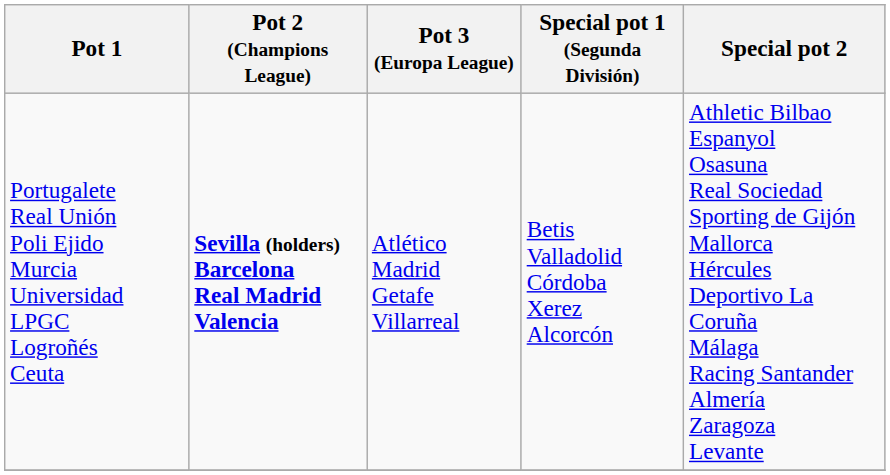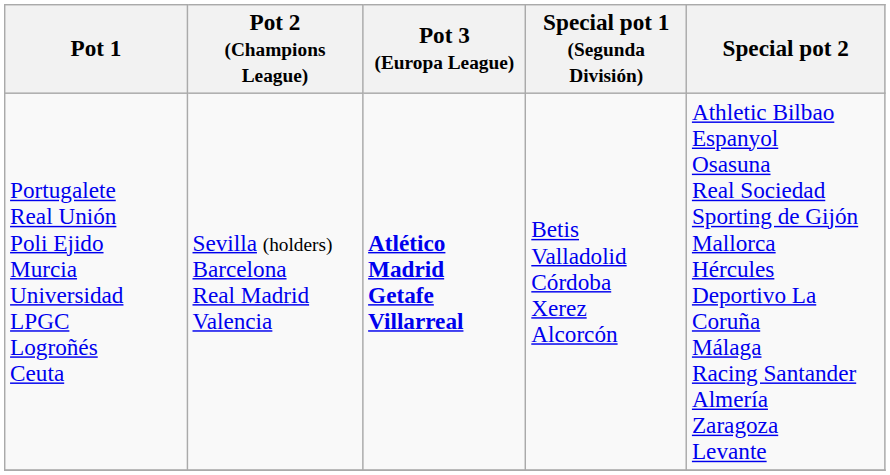(267, 281) bold -> (263, 281) normal
(416, 281) normal -> (416, 281) bold
